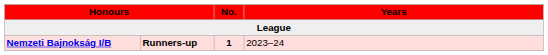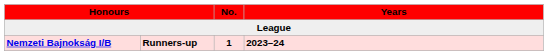(265, 43) normal -> (265, 43) bold
